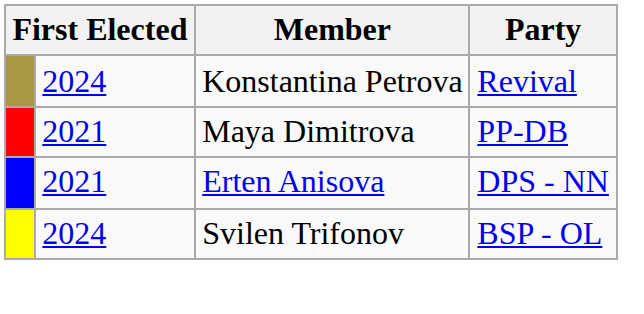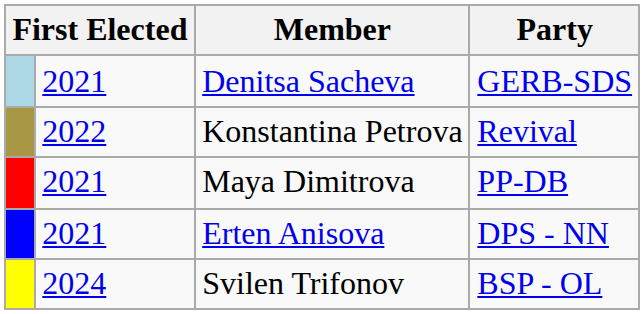+ row: (308, 80)
(74, 80) 2024 -> (74, 131) 2022
